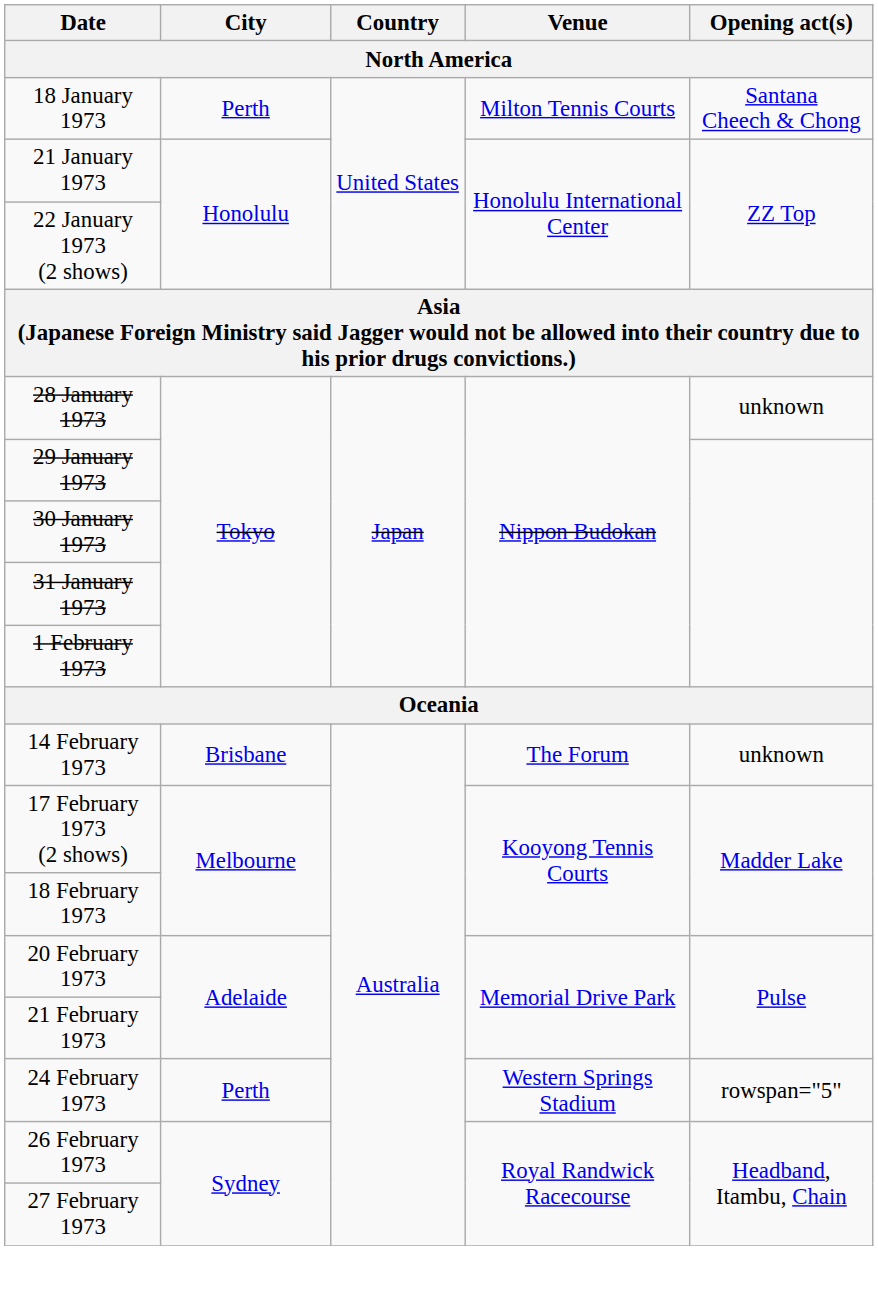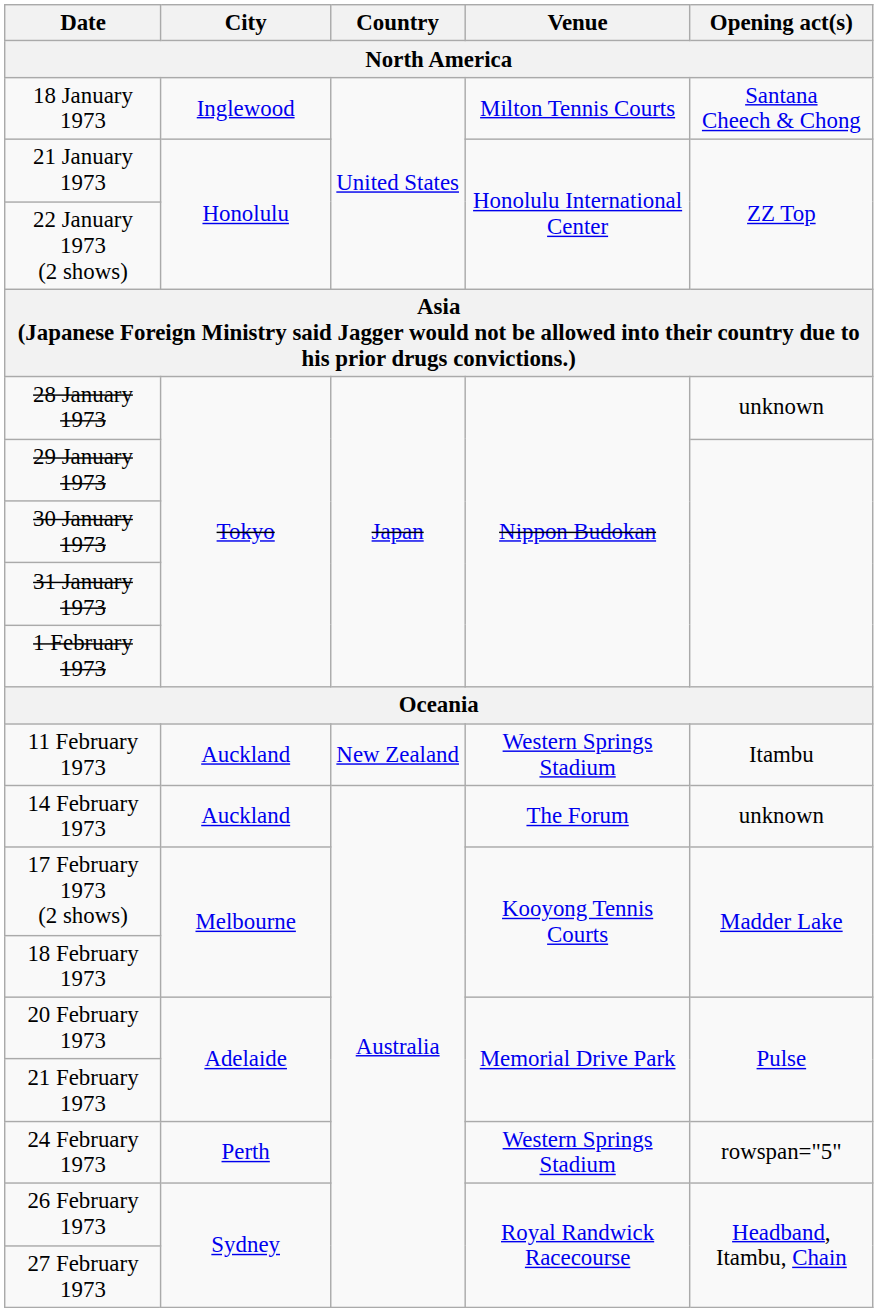(246, 108) Perth -> (246, 108) Inglewood
+ row: (83, 754)
(246, 754) Brisbane -> (246, 816) Auckland
